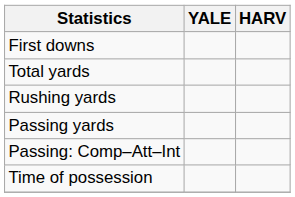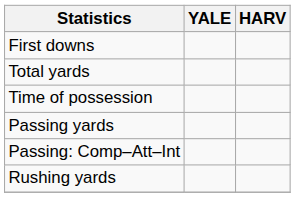rows swapped: (62, 98) <-> (80, 178)
